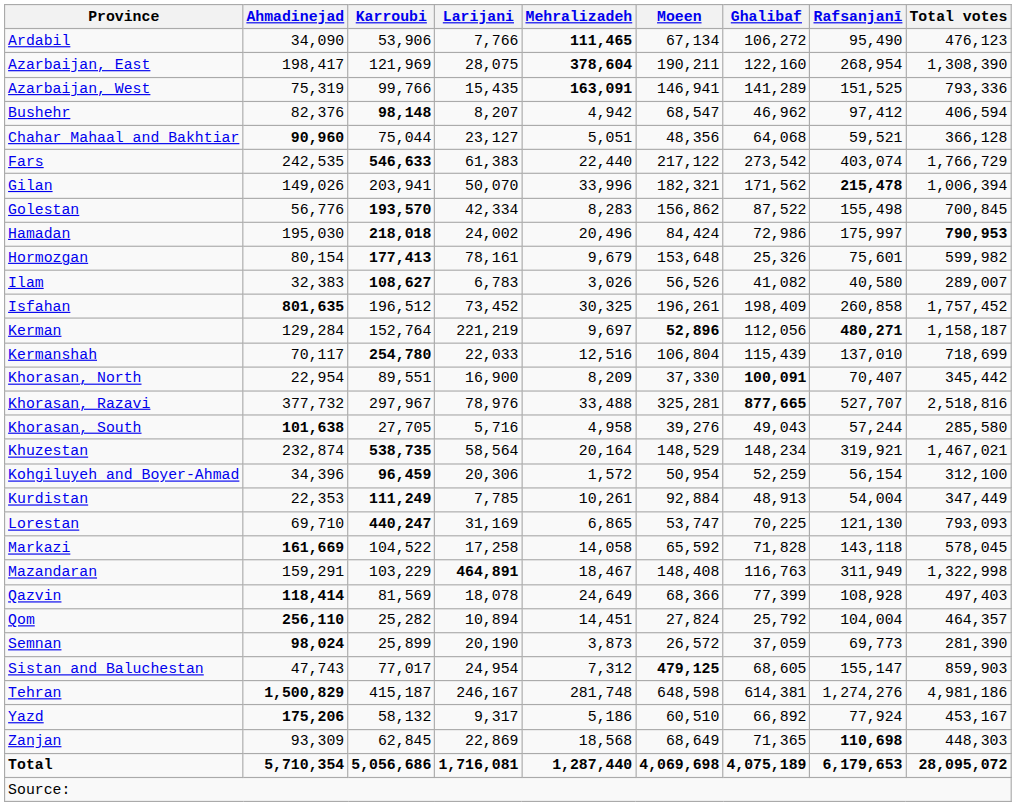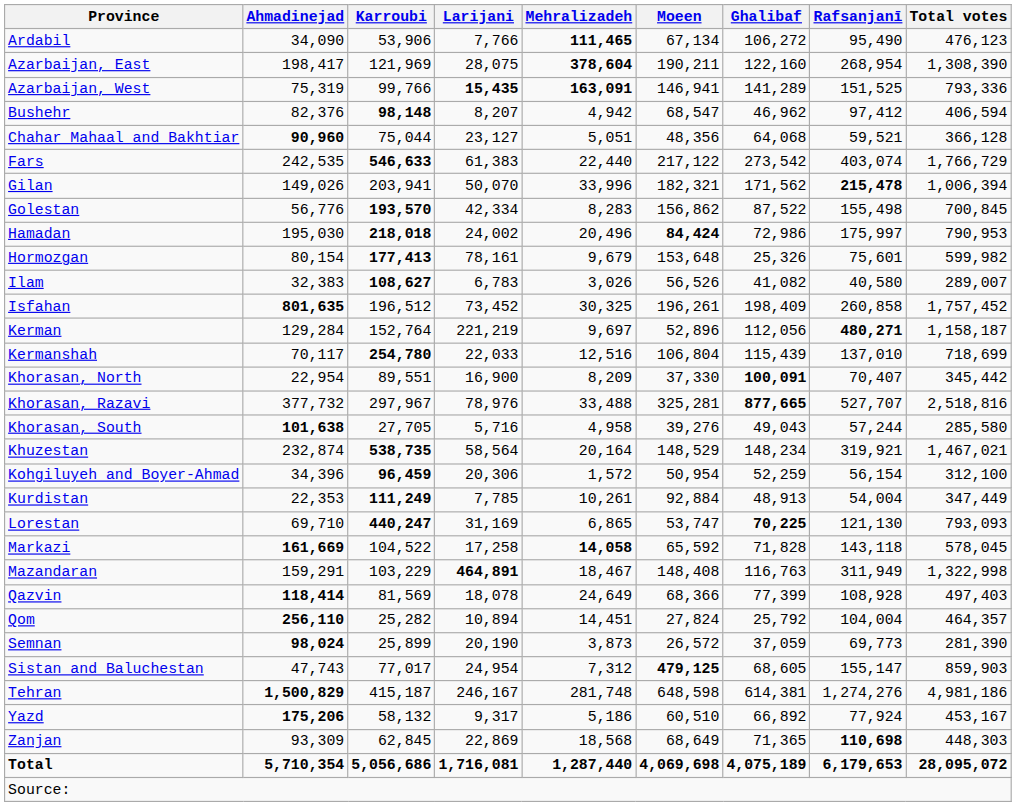(492, 89) normal -> (492, 89) bold
(693, 234) normal -> (693, 234) bold
(976, 234) bold -> (976, 234) normal
(693, 331) bold -> (693, 331) normal
(780, 524) normal -> (780, 524) bold
(606, 548) normal -> (606, 548) bold
